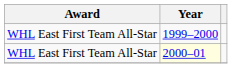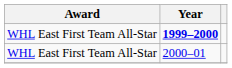(190, 33) normal -> (190, 33) bold
(184, 53) lightyellow background -> (184, 53) no background
